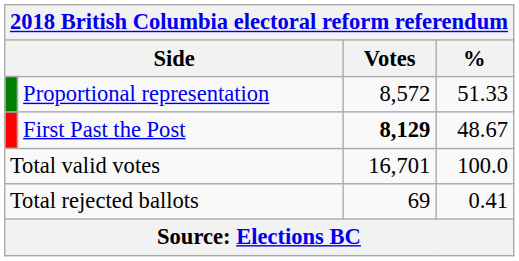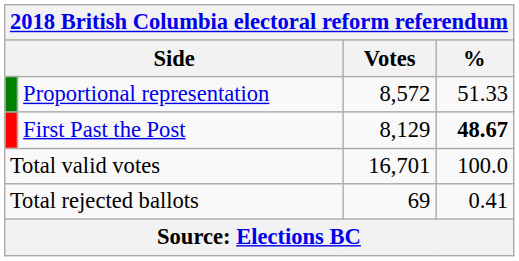(405, 129) bold -> (405, 129) normal
(483, 129) normal -> (483, 129) bold
